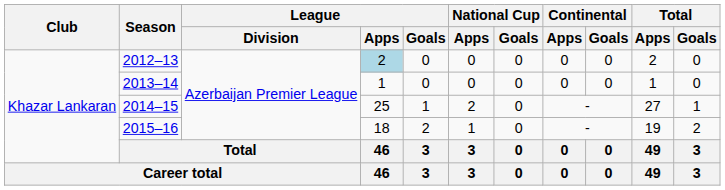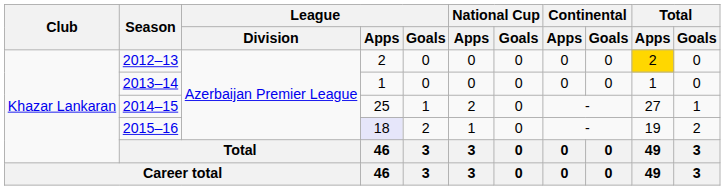(382, 60) lightblue background -> (382, 60) no background
(653, 60) no background -> (653, 60) gold background
(382, 128) no background -> (382, 128) lavender background
